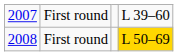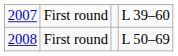(146, 39) gold background -> (146, 39) no background
